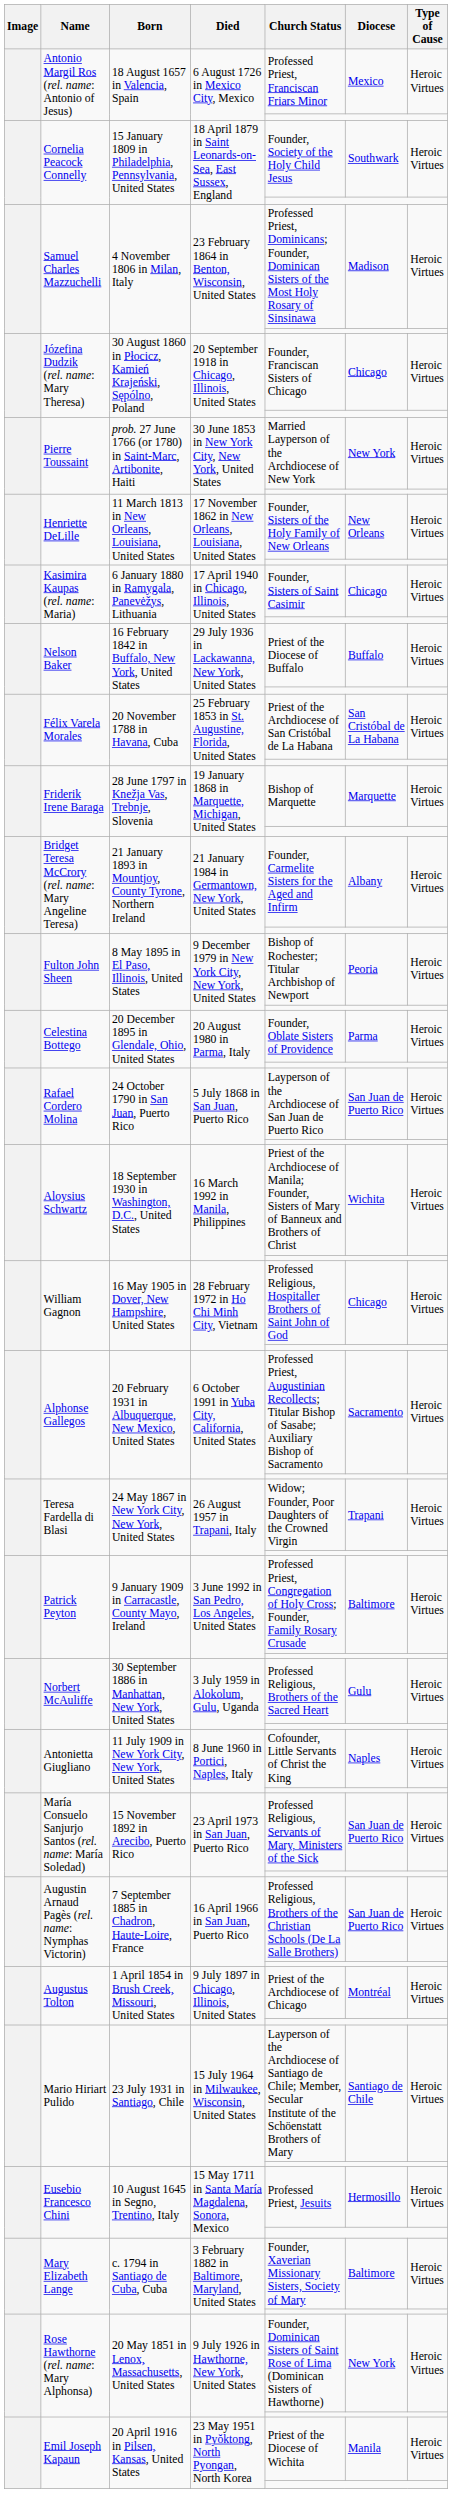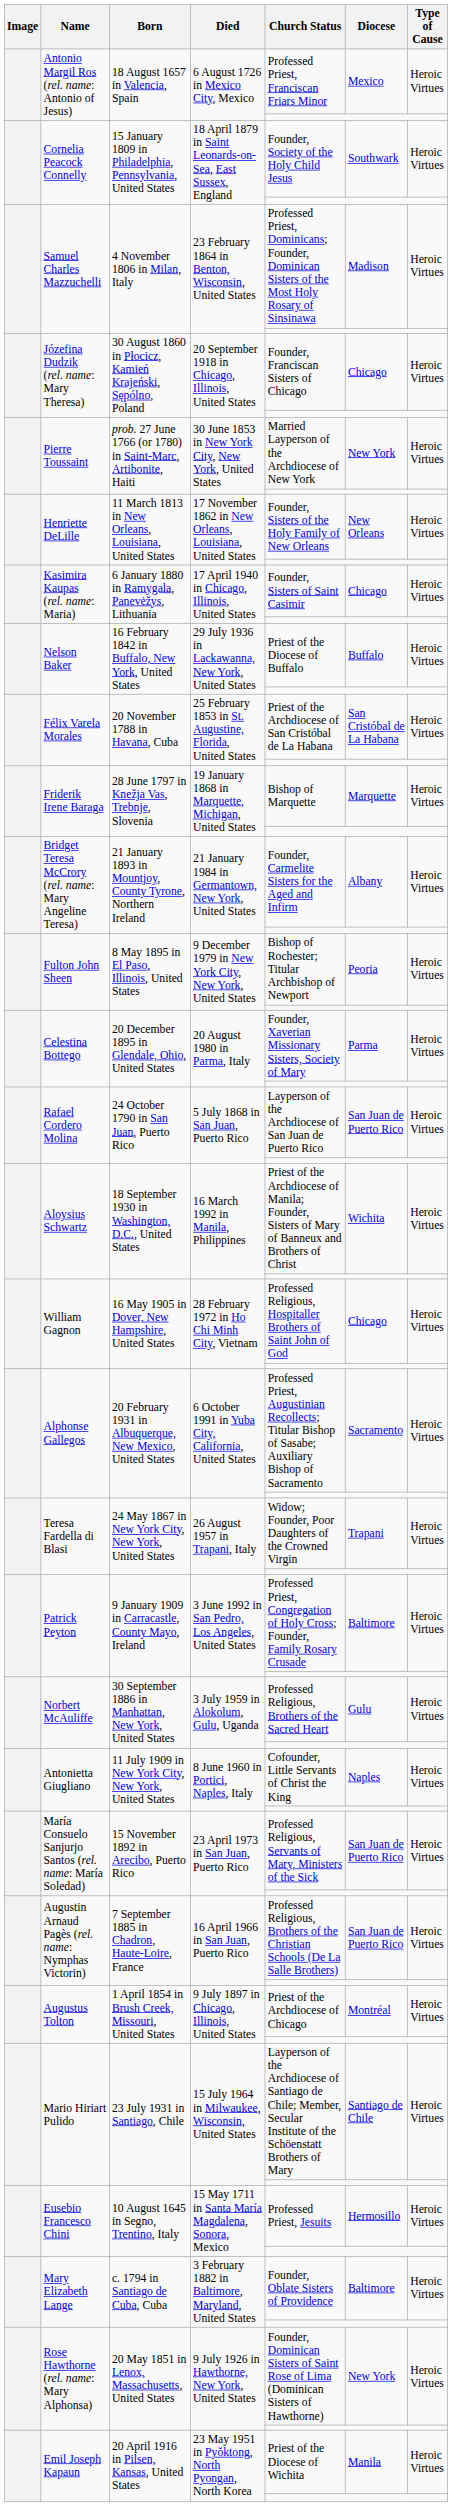(300, 1036) Founder, Oblate Sisters of Providence -> (304, 1045) Founder, Xaverian Missionary Sisters, Society of Mary
(304, 2273) Founder, Xaverian Missionary Sisters, Society of Mary -> (300, 2288) Founder, Oblate Sisters of Providence
